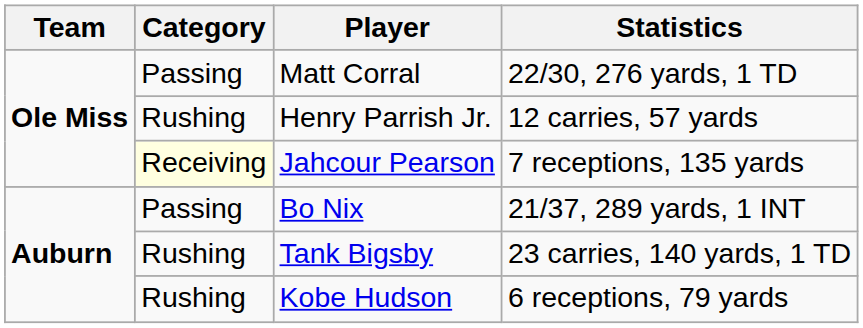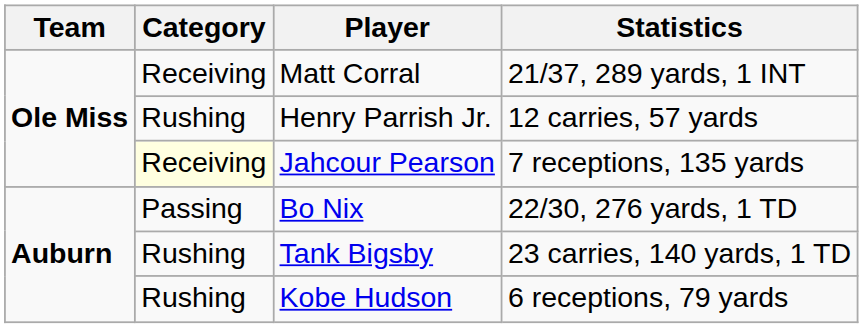(192, 72) Passing -> (204, 72) Receiving
(653, 72) 22/30, 276 yards, 1 TD -> (657, 72) 21/37, 289 yards, 1 INT
(657, 208) 21/37, 289 yards, 1 INT -> (653, 208) 22/30, 276 yards, 1 TD
